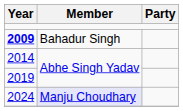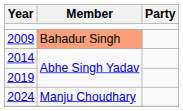(21, 39) bold -> (21, 39) normal
(80, 39) no background -> (80, 39) lightsalmon background
(88, 96) lavender background -> (88, 96) no background
